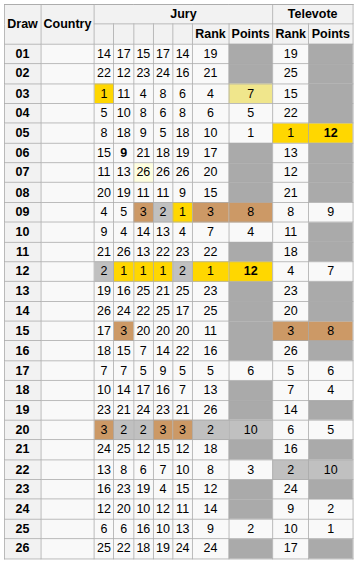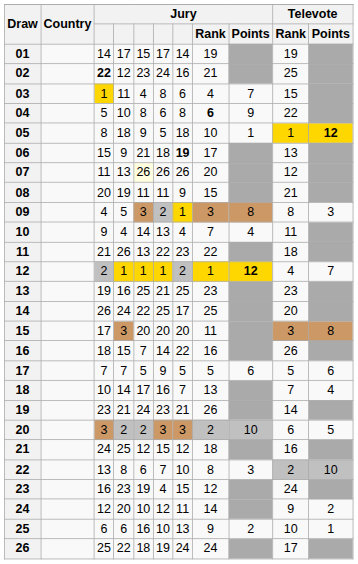(104, 73) normal -> (104, 73) bold
(251, 93) khaki background -> (251, 93) no background
(211, 113) normal -> (211, 113) bold
(251, 113) 5 -> (251, 113) 9
(124, 152) bold -> (124, 152) normal
(183, 152) normal -> (183, 152) bold
(331, 212) 9 -> (331, 212) 3
